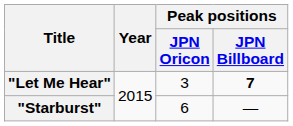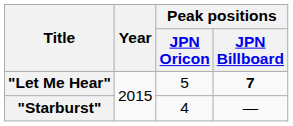(185, 83) 3 -> (185, 83) 5
(185, 108) 6 -> (185, 108) 4
